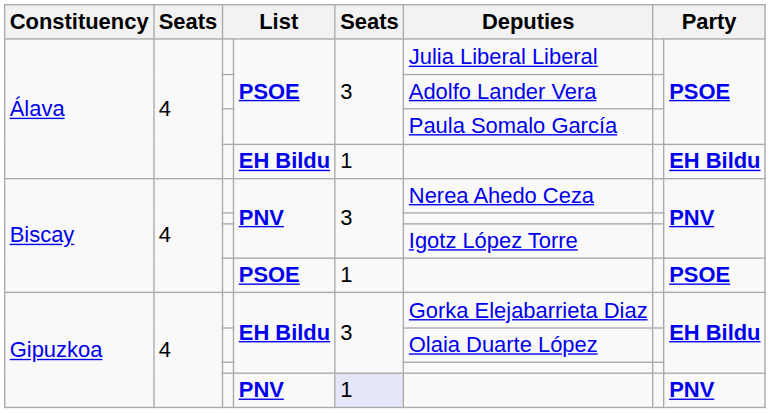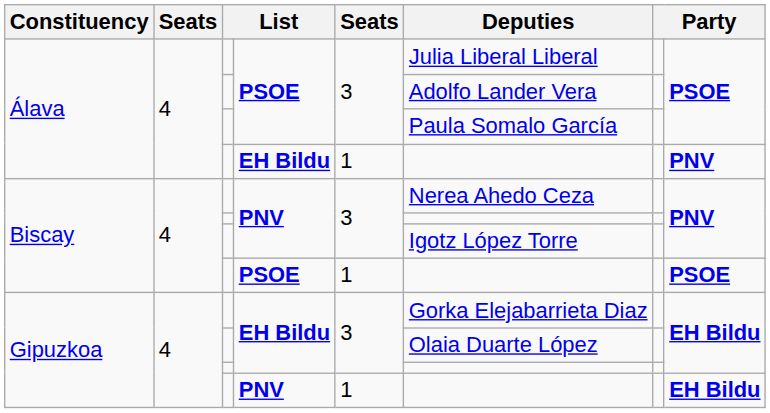(715, 160) EH Bildu -> (692, 160) PNV
(346, 389) lavender background -> (346, 389) no background
(692, 389) PNV -> (715, 389) EH Bildu
